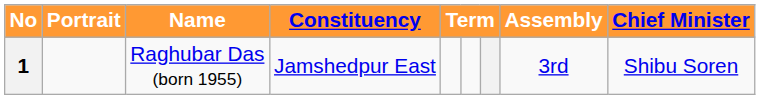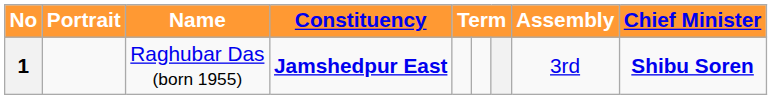(355, 65) normal -> (361, 65) bold
(681, 65) normal -> (693, 65) bold
